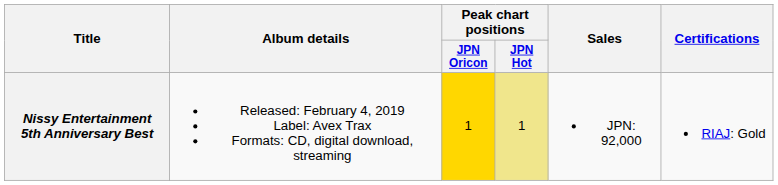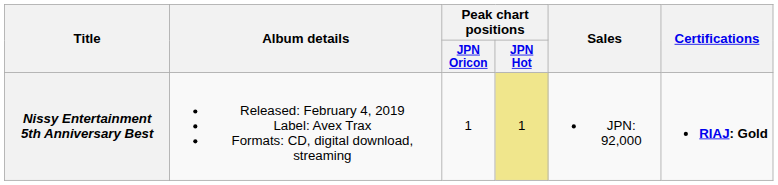(468, 126) gold background -> (468, 126) no background
(717, 134) normal -> (717, 134) bold
